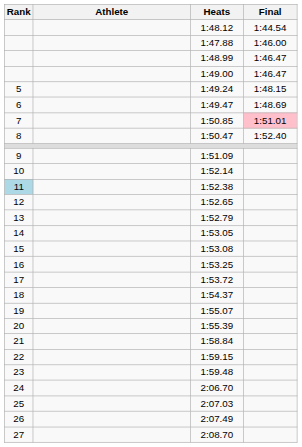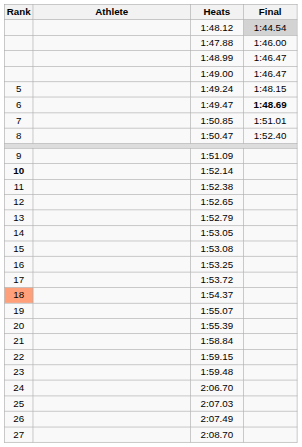(270, 27) no background -> (270, 27) lightgrey background
(270, 105) normal -> (270, 105) bold
(270, 120) pink background -> (270, 120) no background
(19, 171) normal -> (19, 171) bold
(19, 187) lightblue background -> (19, 187) no background
(19, 295) no background -> (19, 295) lightsalmon background
